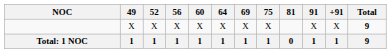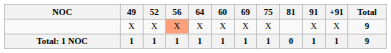columns swapped: (200, 12) <-> (223, 12)
(177, 26) no background -> (177, 26) lightsalmon background
